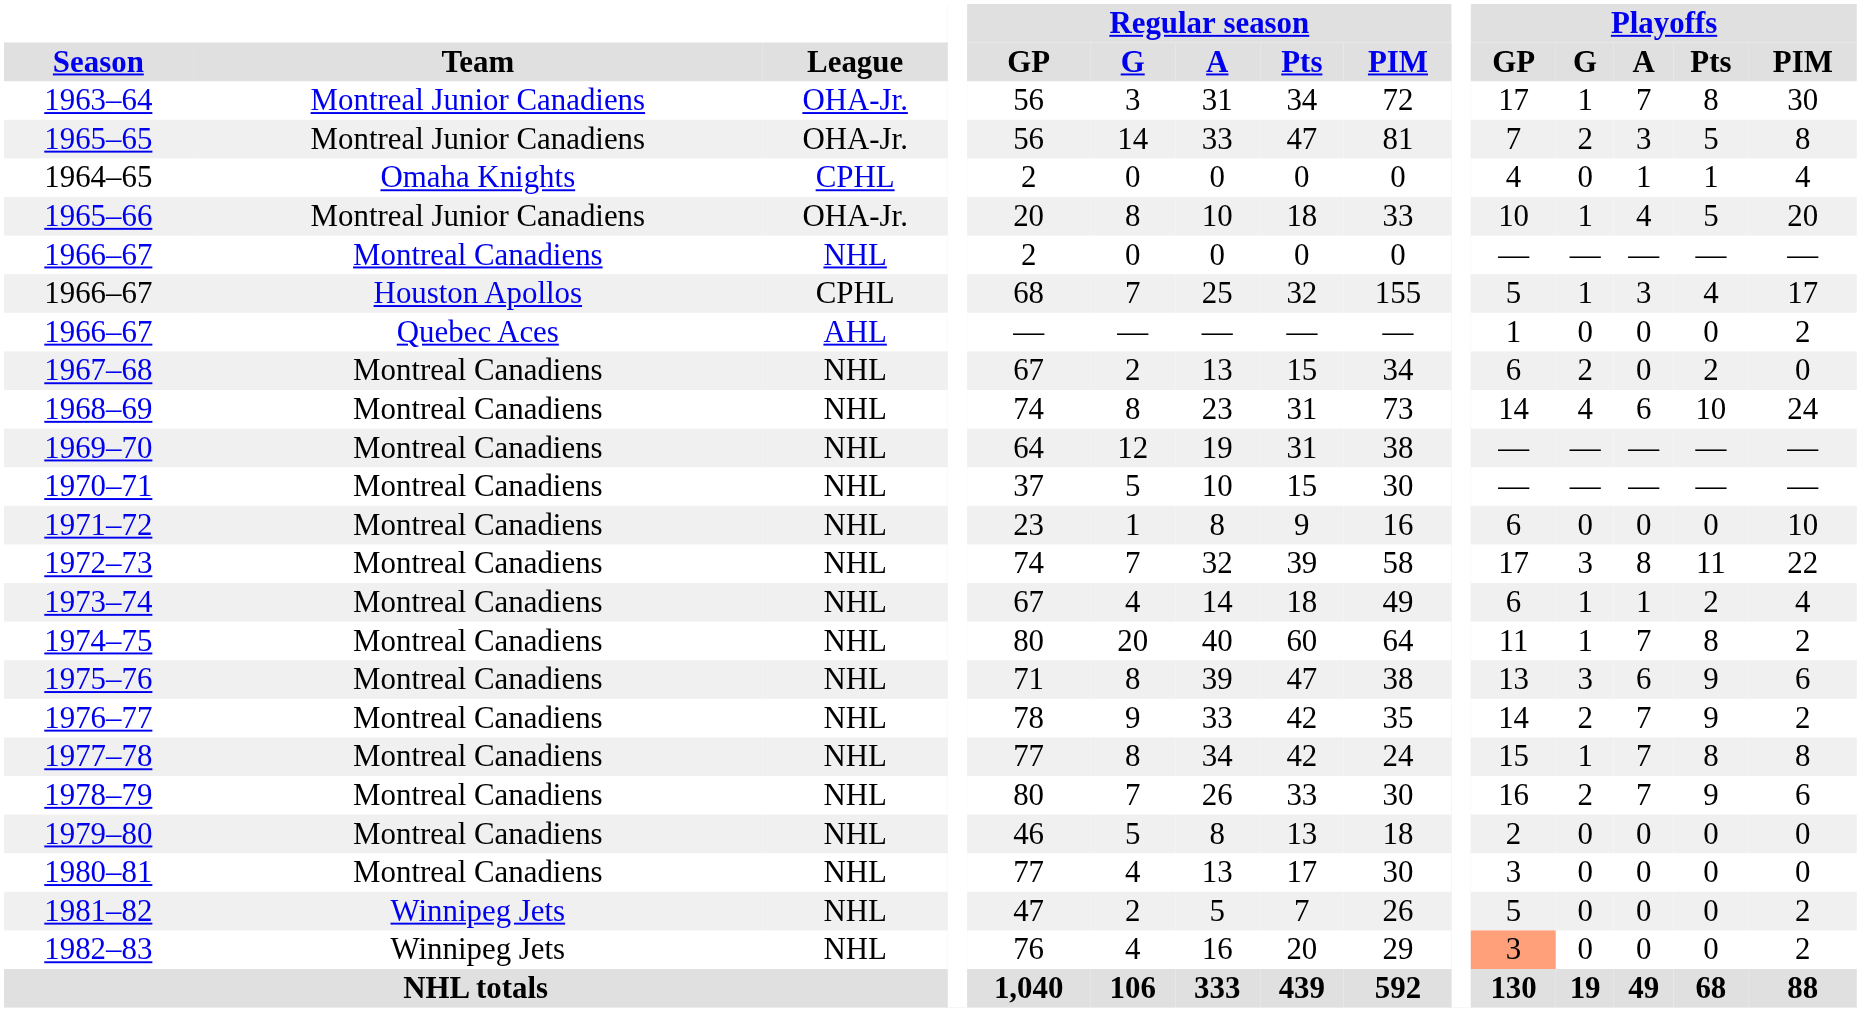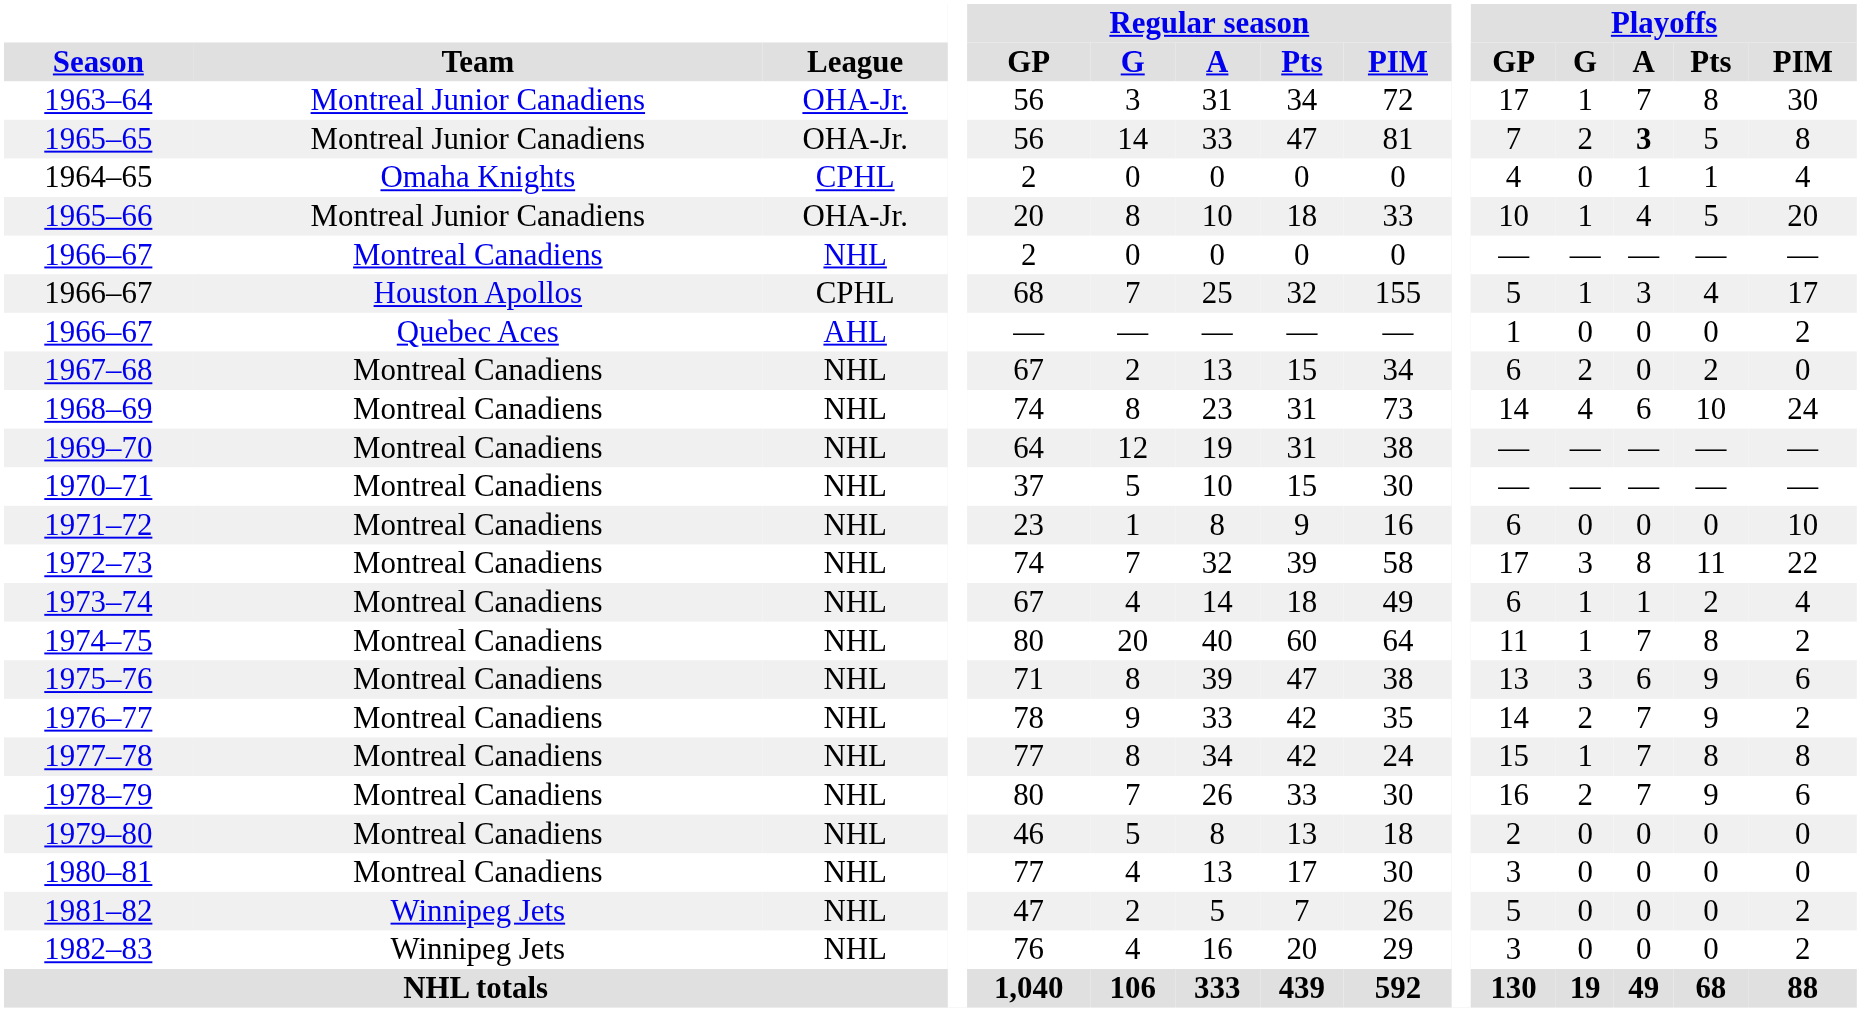(1644, 138) normal -> (1644, 138) bold
(1514, 949) lightsalmon background -> (1514, 949) no background
